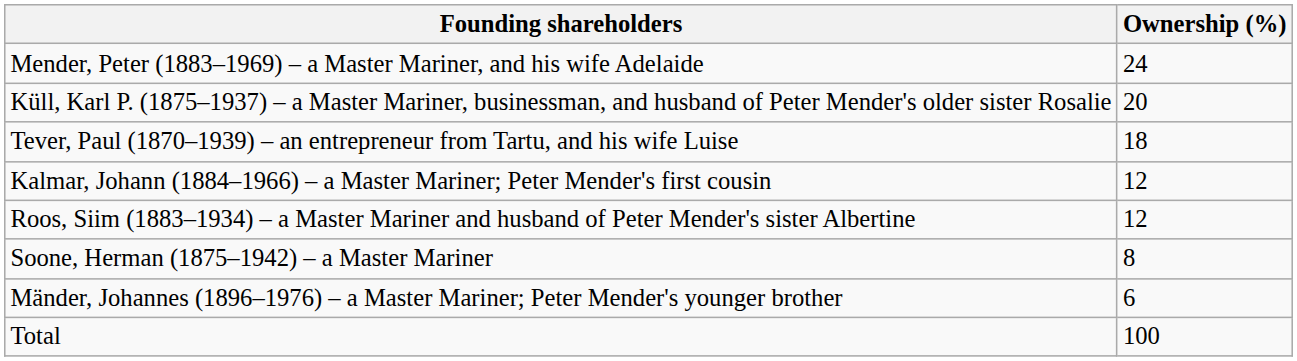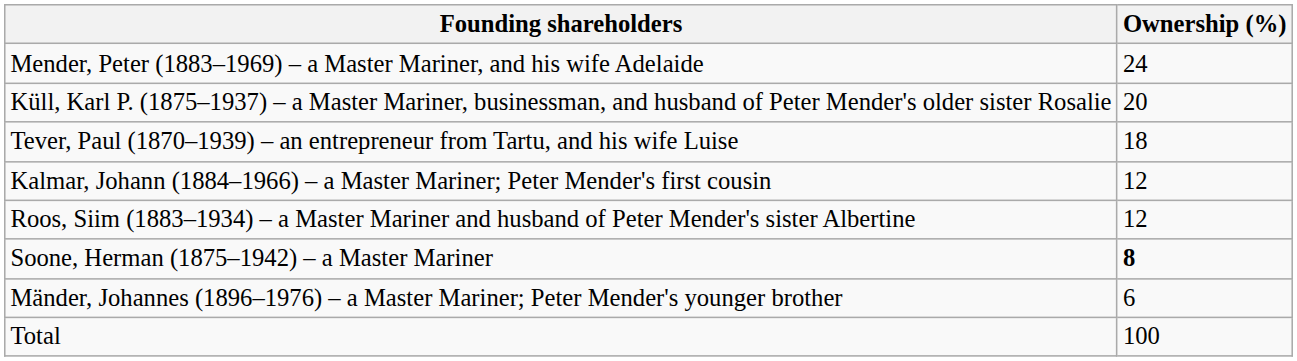(1129, 258) normal -> (1129, 258) bold
